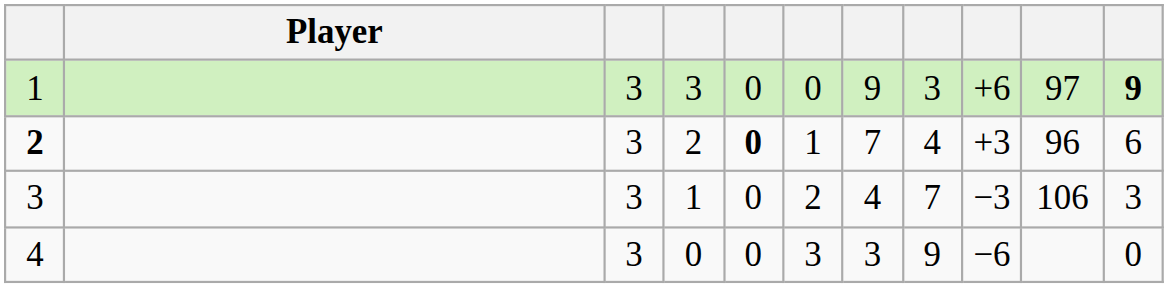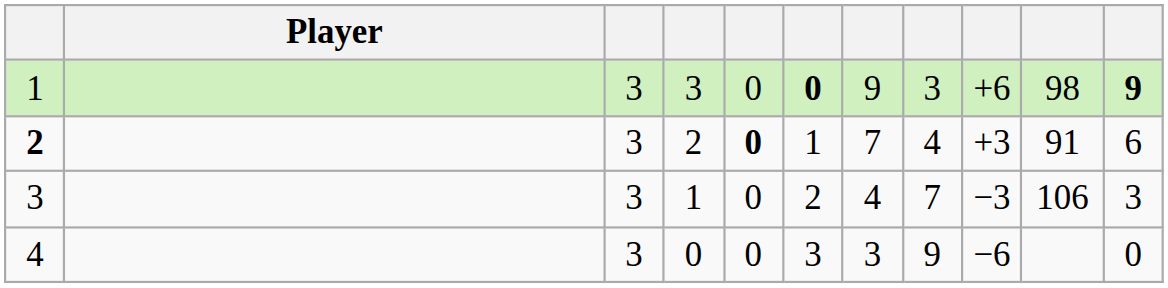(813, 87) normal -> (813, 87) bold
(1063, 87) 97 -> (1063, 87) 98
(1063, 142) 96 -> (1063, 142) 91
